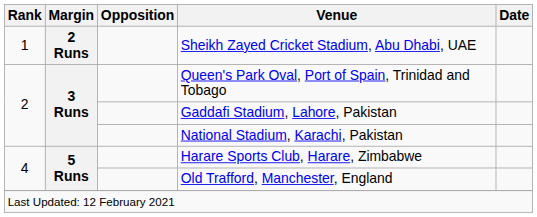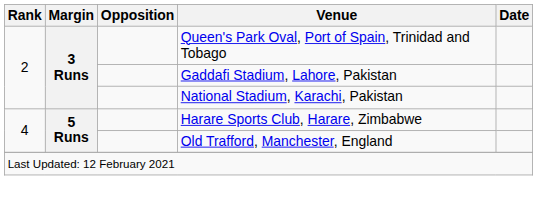- row: (329, 45)
